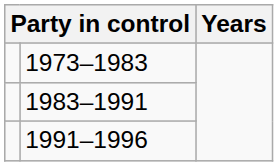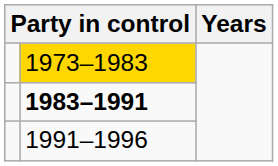(87, 62) no background -> (87, 62) gold background
(87, 101) normal -> (87, 101) bold
